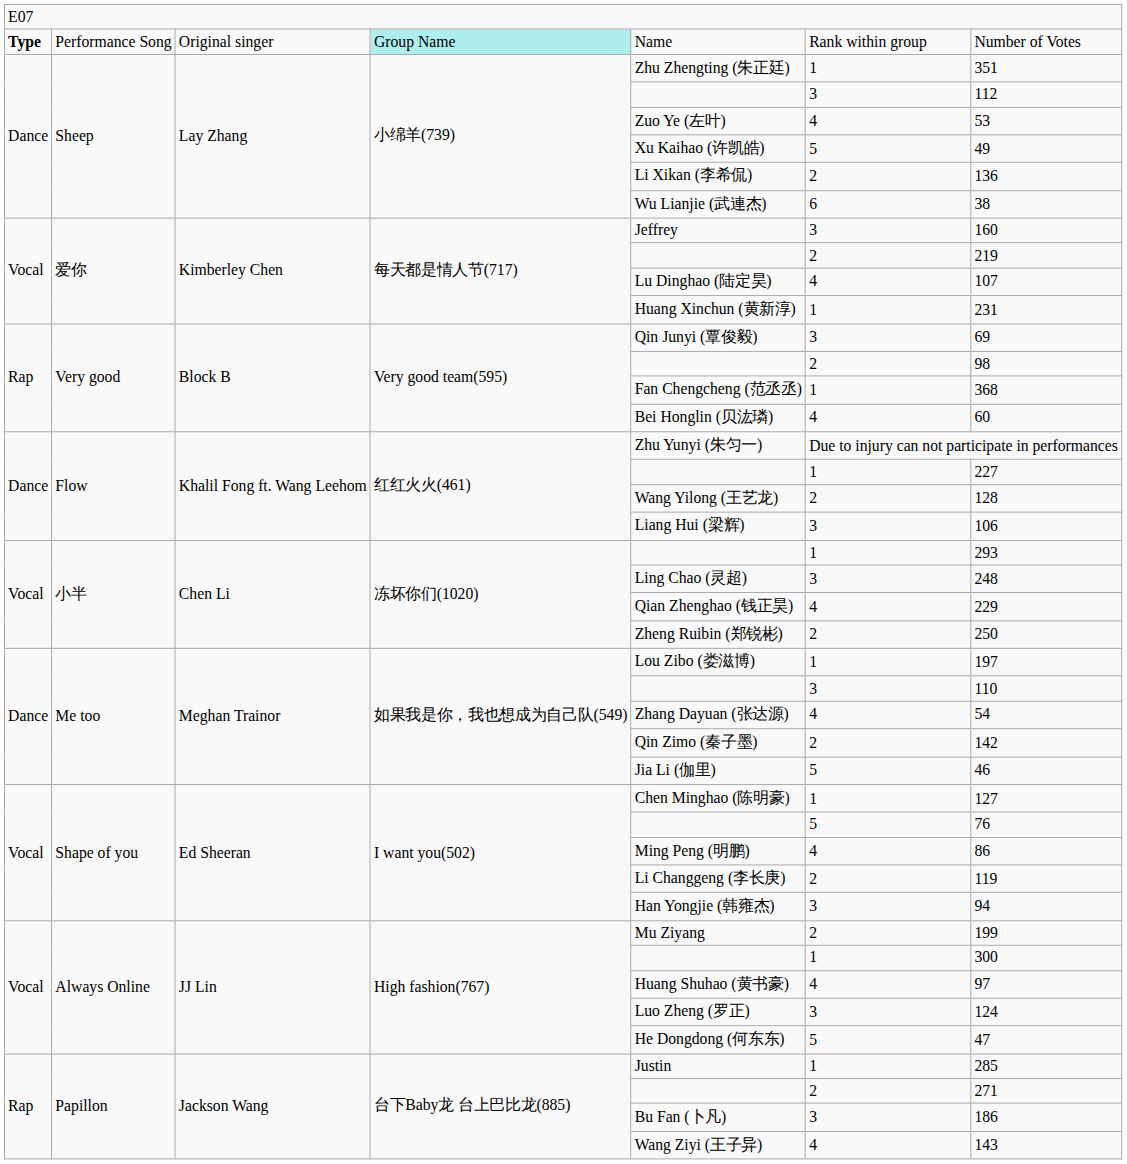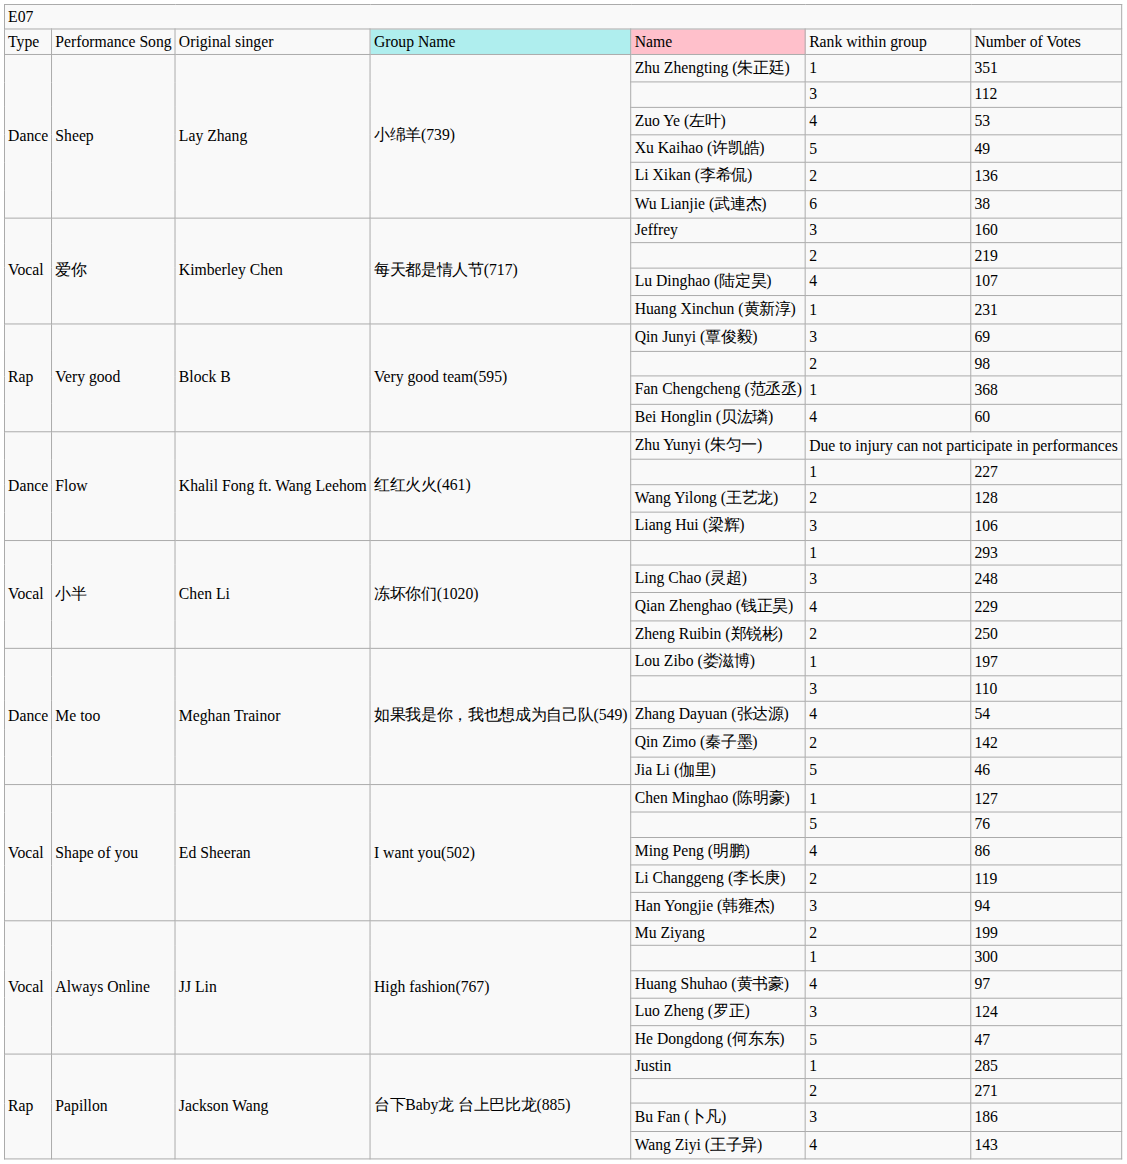(25, 41) bold -> (24, 41) normal
(653, 41) no background -> (653, 41) pink background
